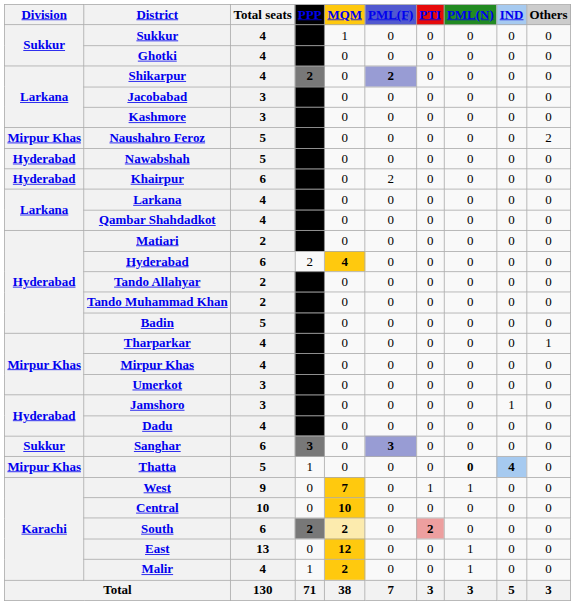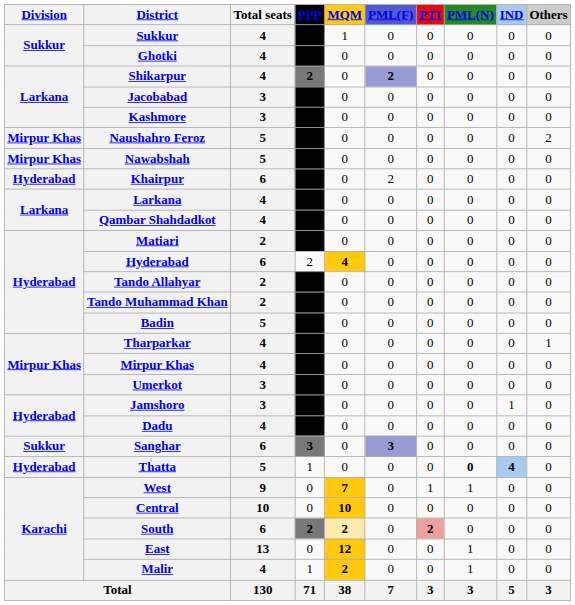(44, 158) Hyderabad -> (44, 158) Mirpur Khas
(44, 466) Mirpur Khas -> (44, 466) Hyderabad
